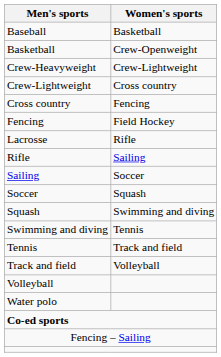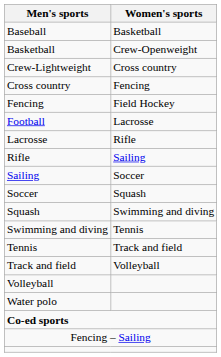- row: (51, 67)
+ row: (26, 121)
